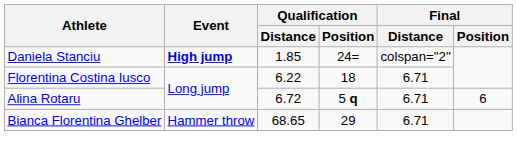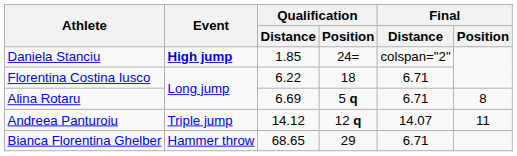(288, 99) 6.72 -> (288, 99) 6.69
(483, 99) 6 -> (483, 99) 8
+ row: (63, 120)
